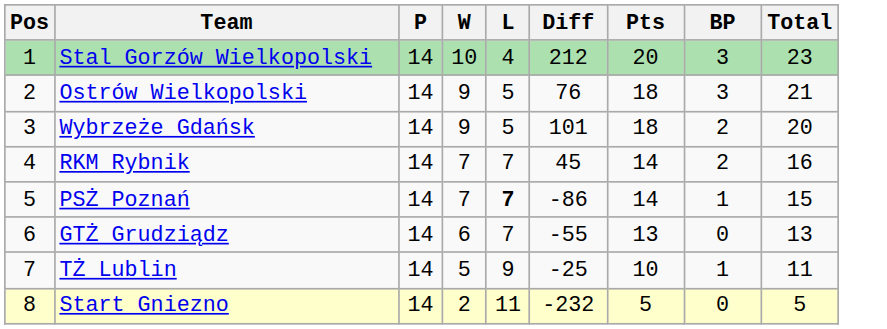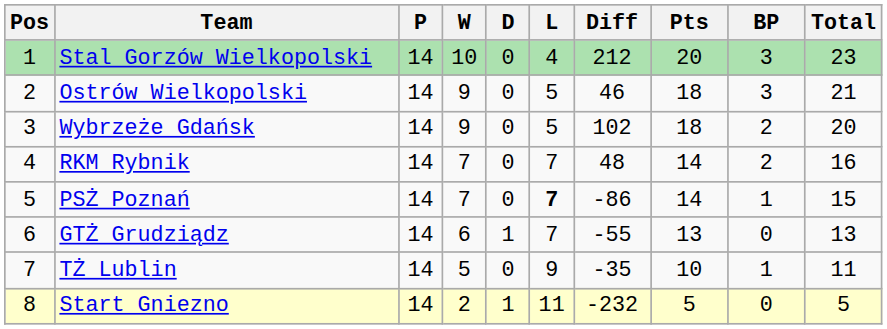+ column: (508, 23)
(568, 93) 76 -> (612, 93) 46
(568, 129) 101 -> (612, 129) 102
(568, 164) 45 -> (612, 164) 48
(568, 270) -25 -> (612, 270) -35
